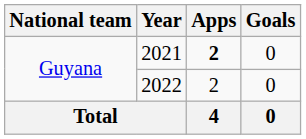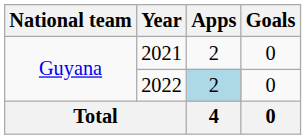(214, 52) bold -> (214, 52) normal
(214, 85) no background -> (214, 85) lightblue background
